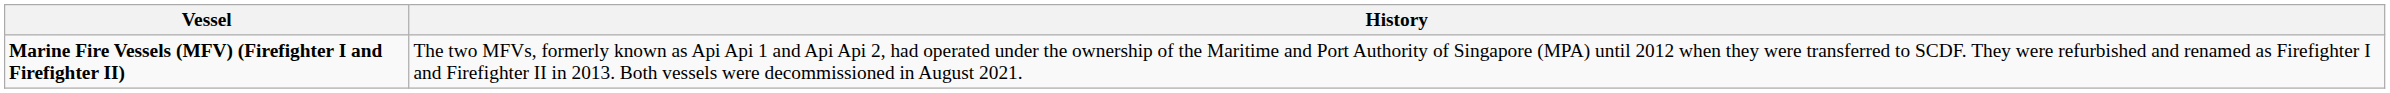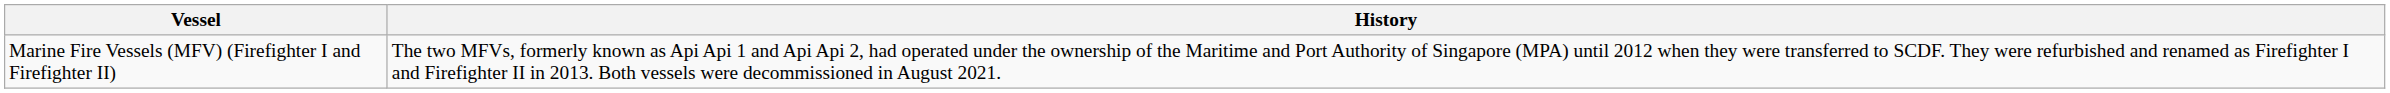(196, 61) bold -> (185, 61) normal
